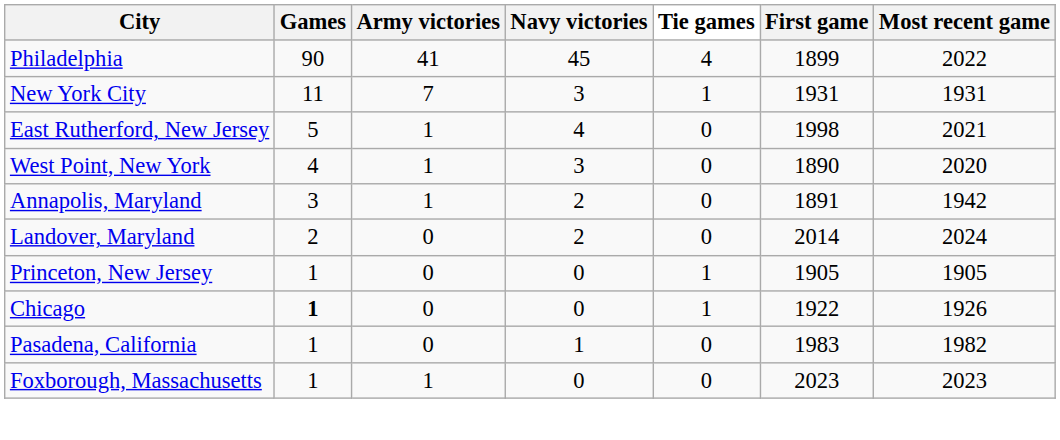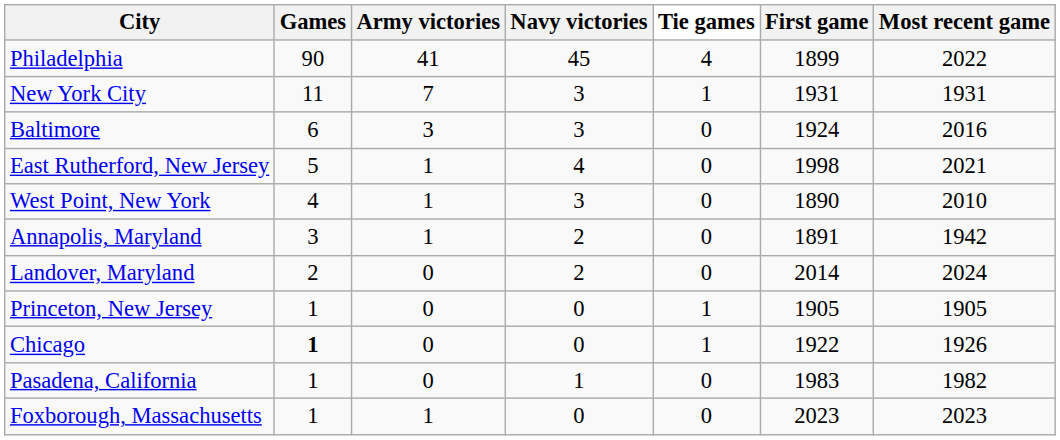+ row: (55, 129)
(964, 165) 2020 -> (964, 201) 2010
